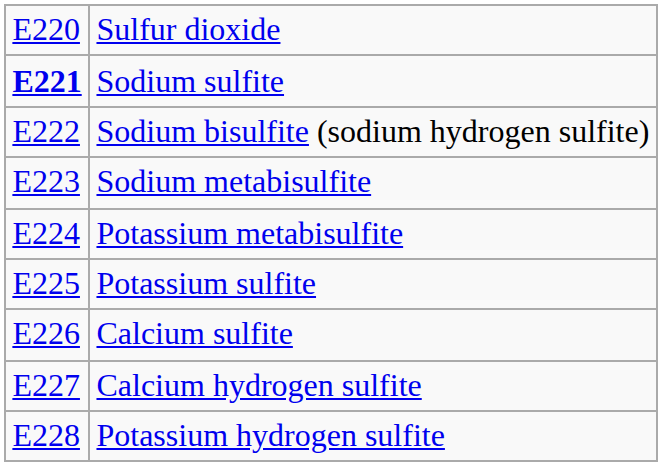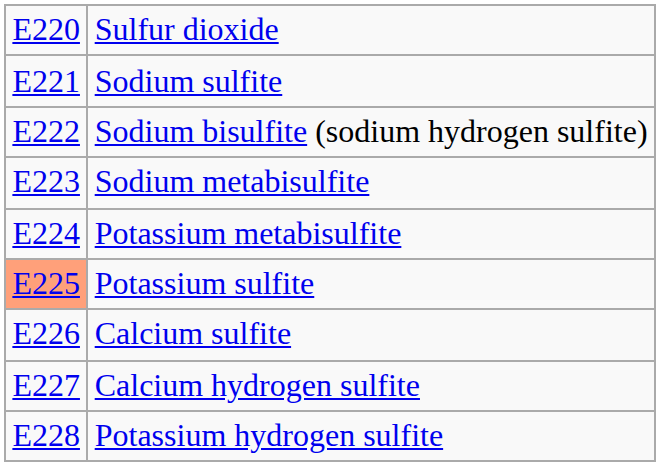(47, 80) bold -> (46, 80) normal
(46, 283) no background -> (46, 283) lightsalmon background
